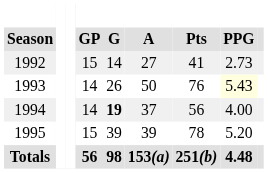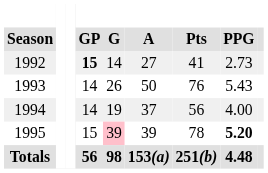(89, 62) normal -> (89, 62) bold
(239, 86) lightyellow background -> (239, 86) no background
(114, 109) bold -> (114, 109) normal
(114, 133) no background -> (114, 133) pink background
(239, 133) normal -> (239, 133) bold
